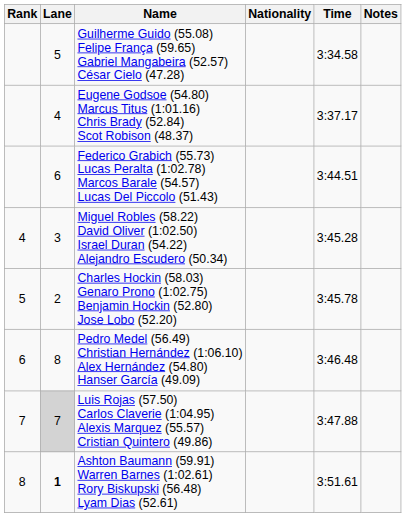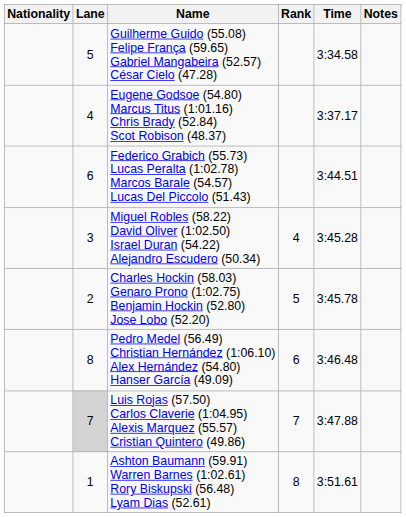columns swapped: (22, 14) <-> (280, 14)
(57, 482) bold -> (90, 482) normal
